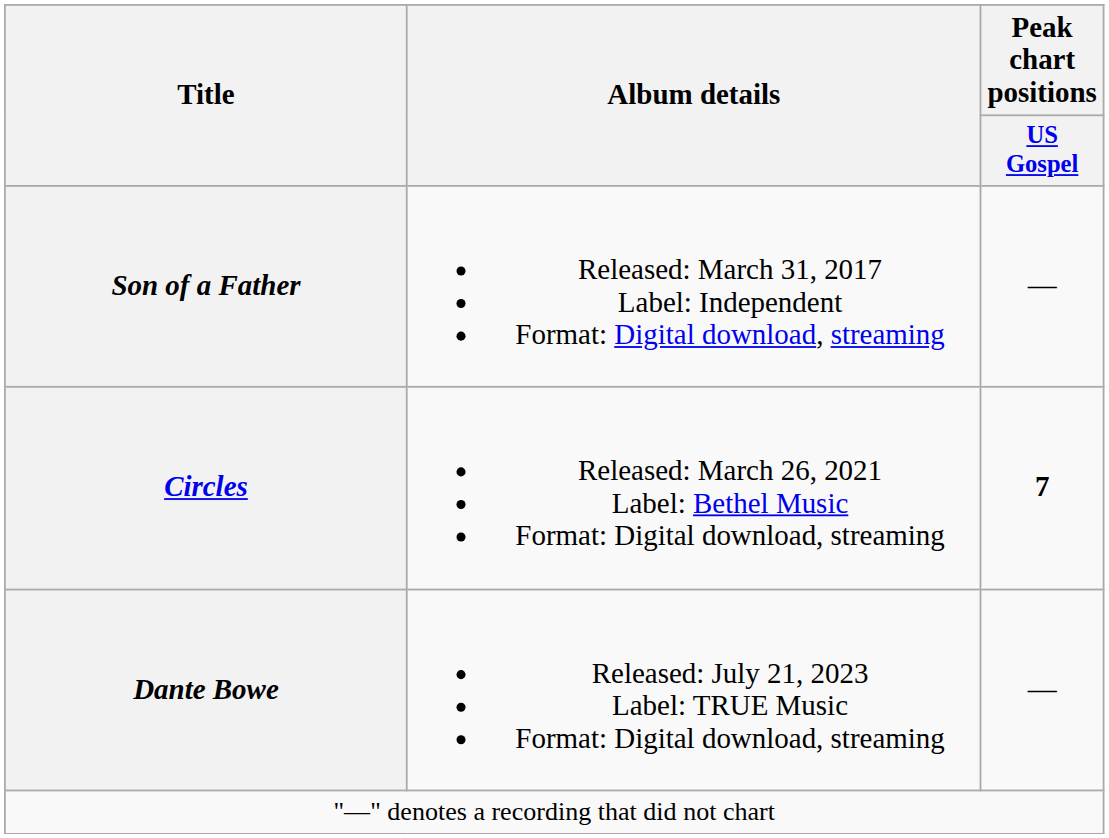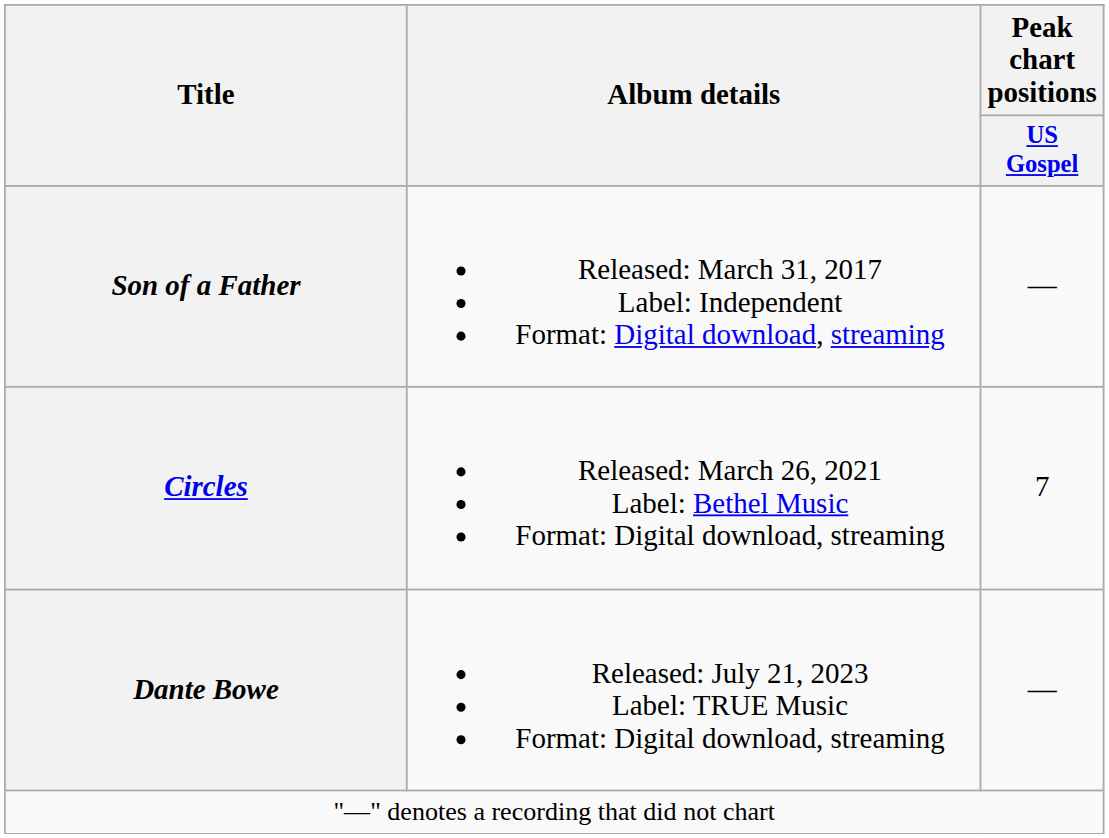(1042, 487) bold -> (1042, 487) normal
